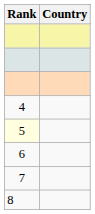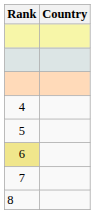(22, 130) lightyellow background -> (22, 130) no background
(22, 154) no background -> (22, 154) khaki background
